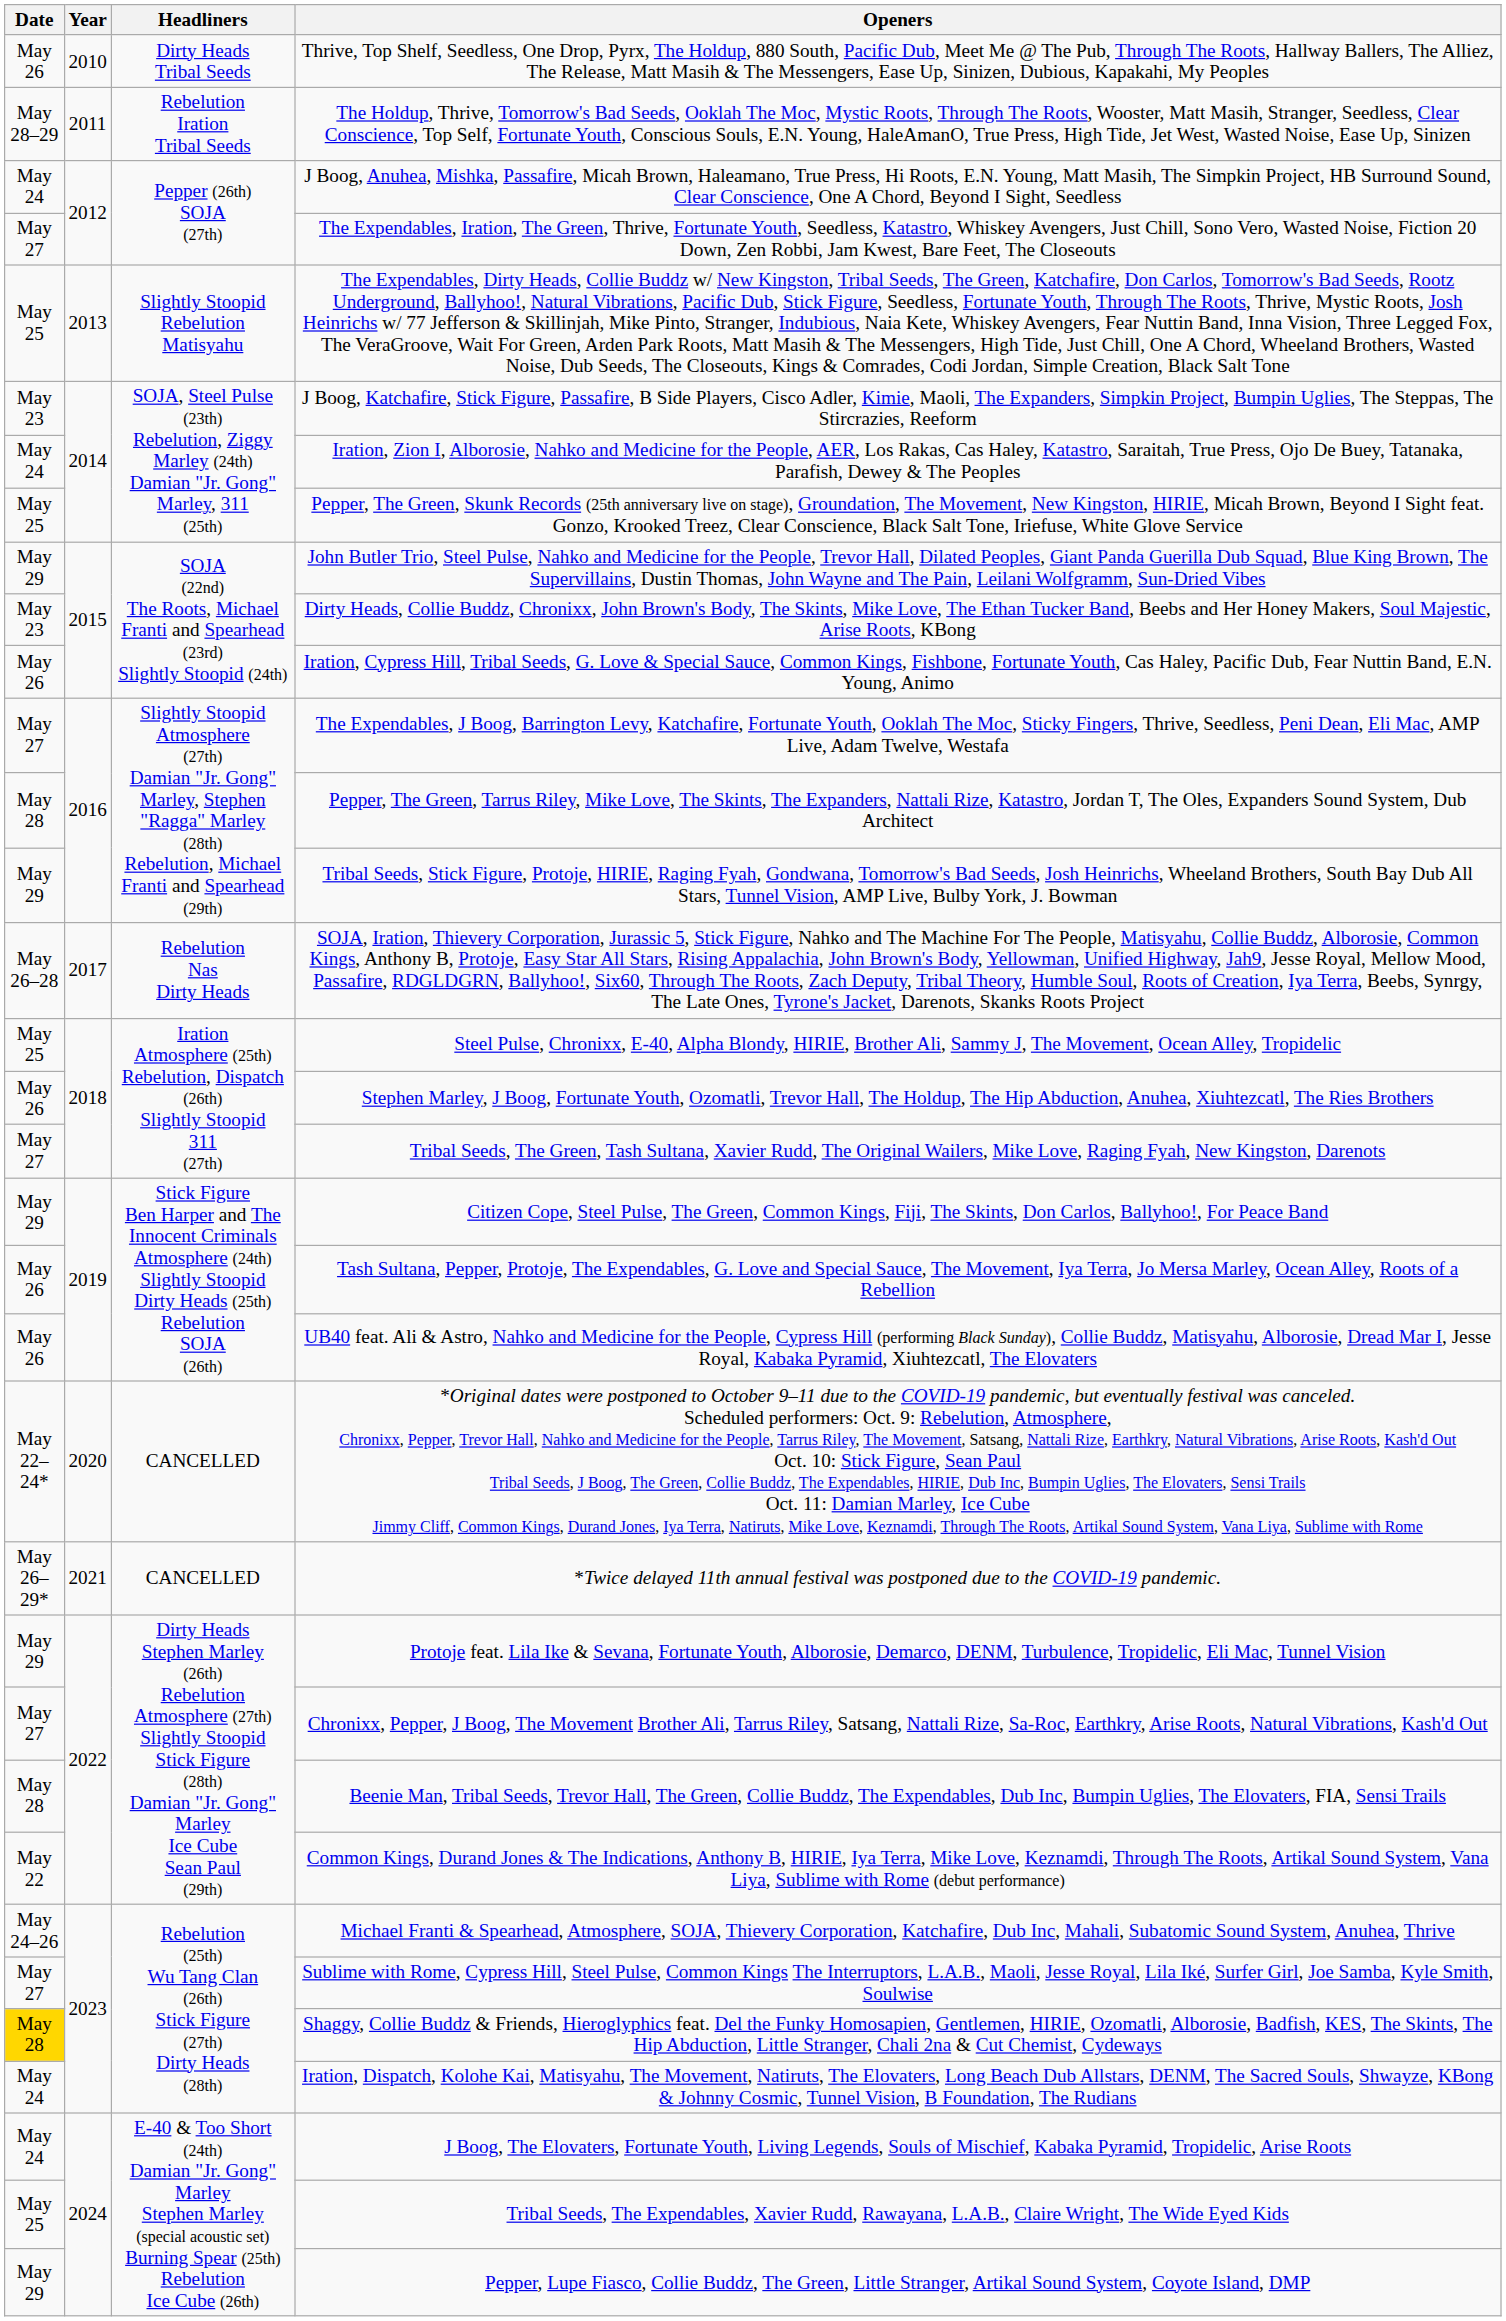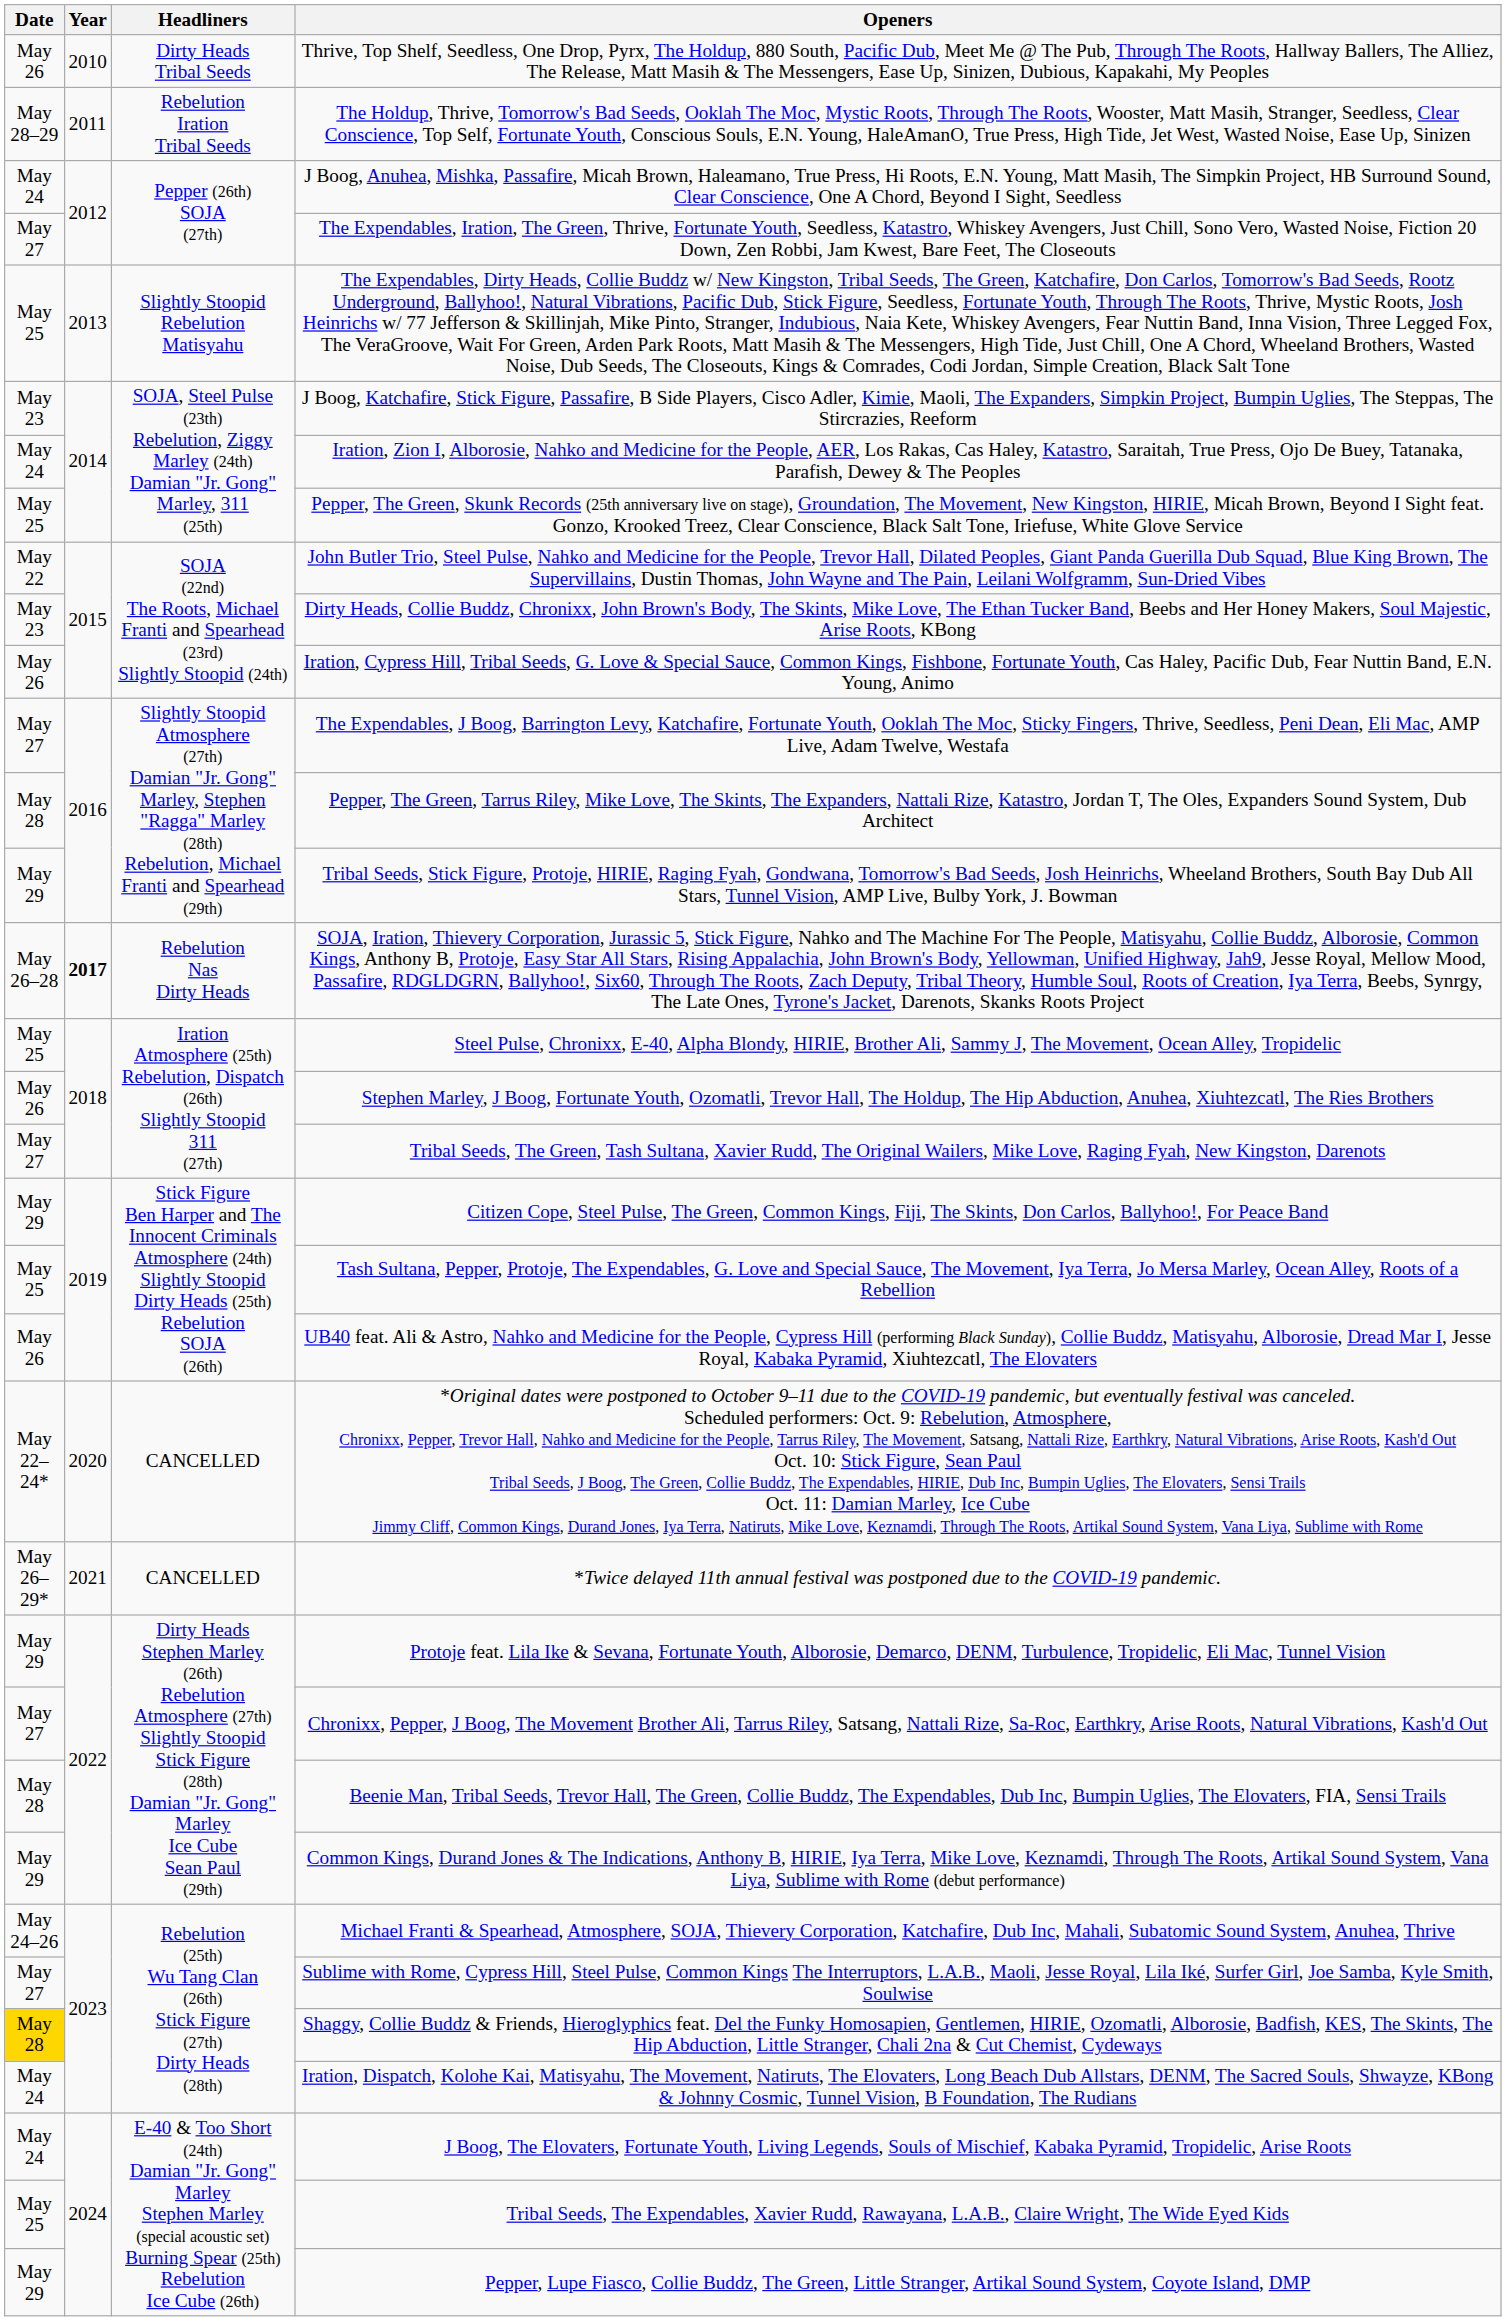(34, 567) May 29 -> (34, 567) May 22
(88, 970) normal -> (88, 970) bold
(34, 1279) May 26 -> (34, 1279) May 25
(34, 1868) May 22 -> (34, 1868) May 29
